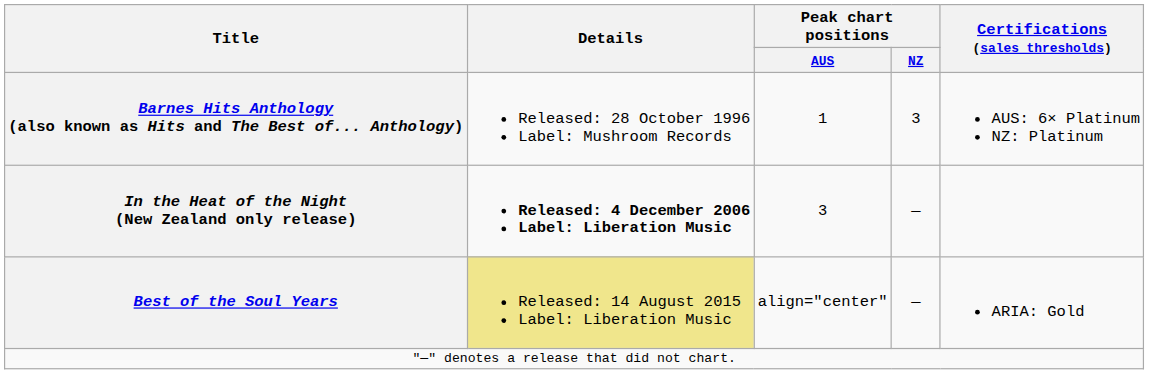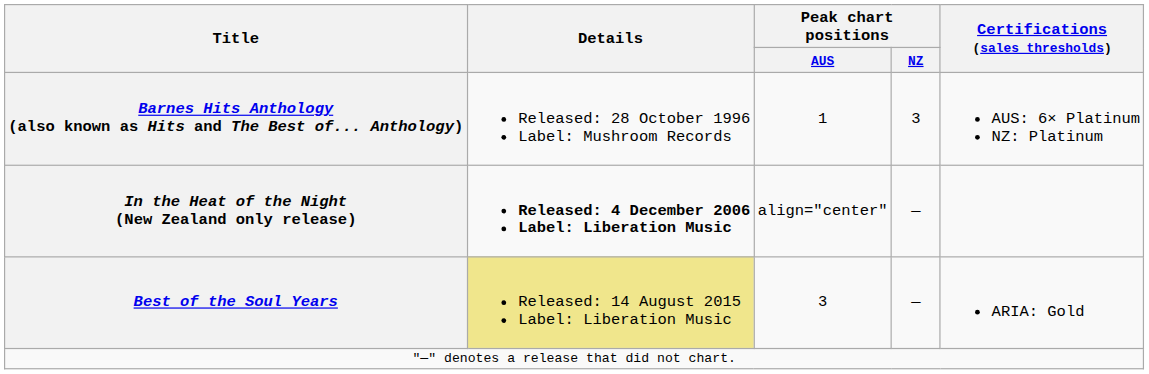(823, 211) 3 -> (823, 211) align="center"
(823, 303) align="center" -> (823, 303) 3
